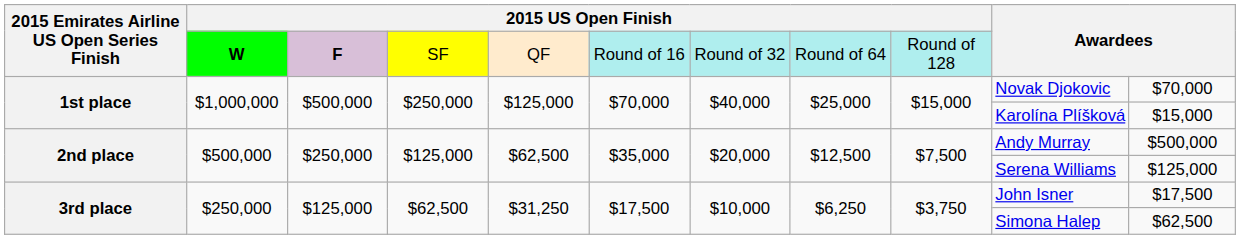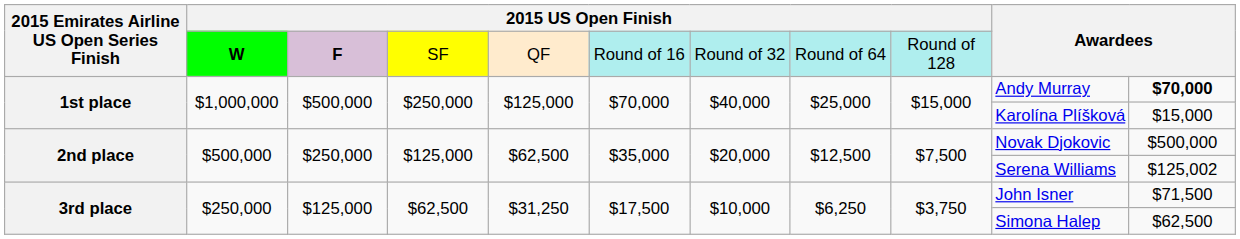(1053, 90) Novak Djokovic -> (1043, 90) Andy Murray
(1182, 90) normal -> (1182, 90) bold
(1043, 142) Andy Murray -> (1053, 142) Novak Djokovic
(1182, 169) $125,000 -> (1182, 169) $125,002
(1182, 195) $17,500 -> (1182, 195) $71,500
